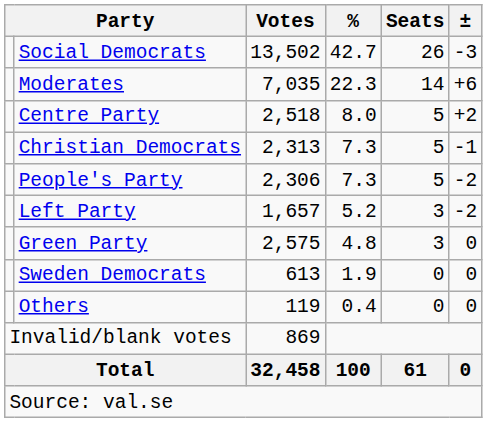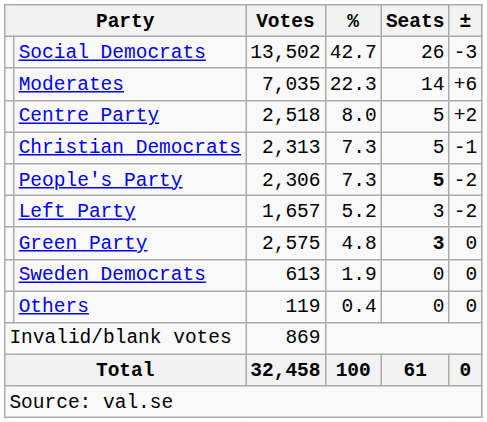(439, 180) normal -> (439, 180) bold
(439, 243) normal -> (439, 243) bold
